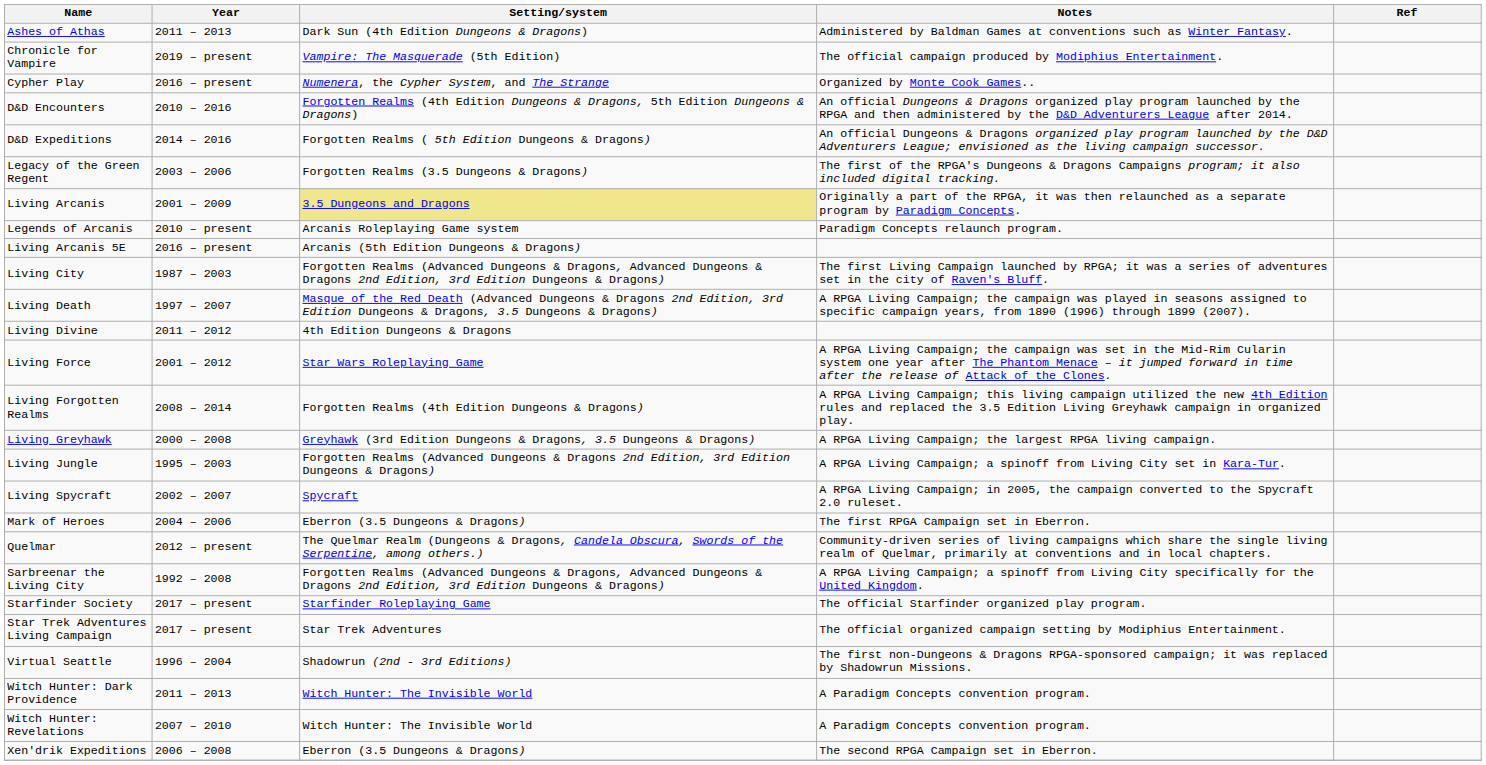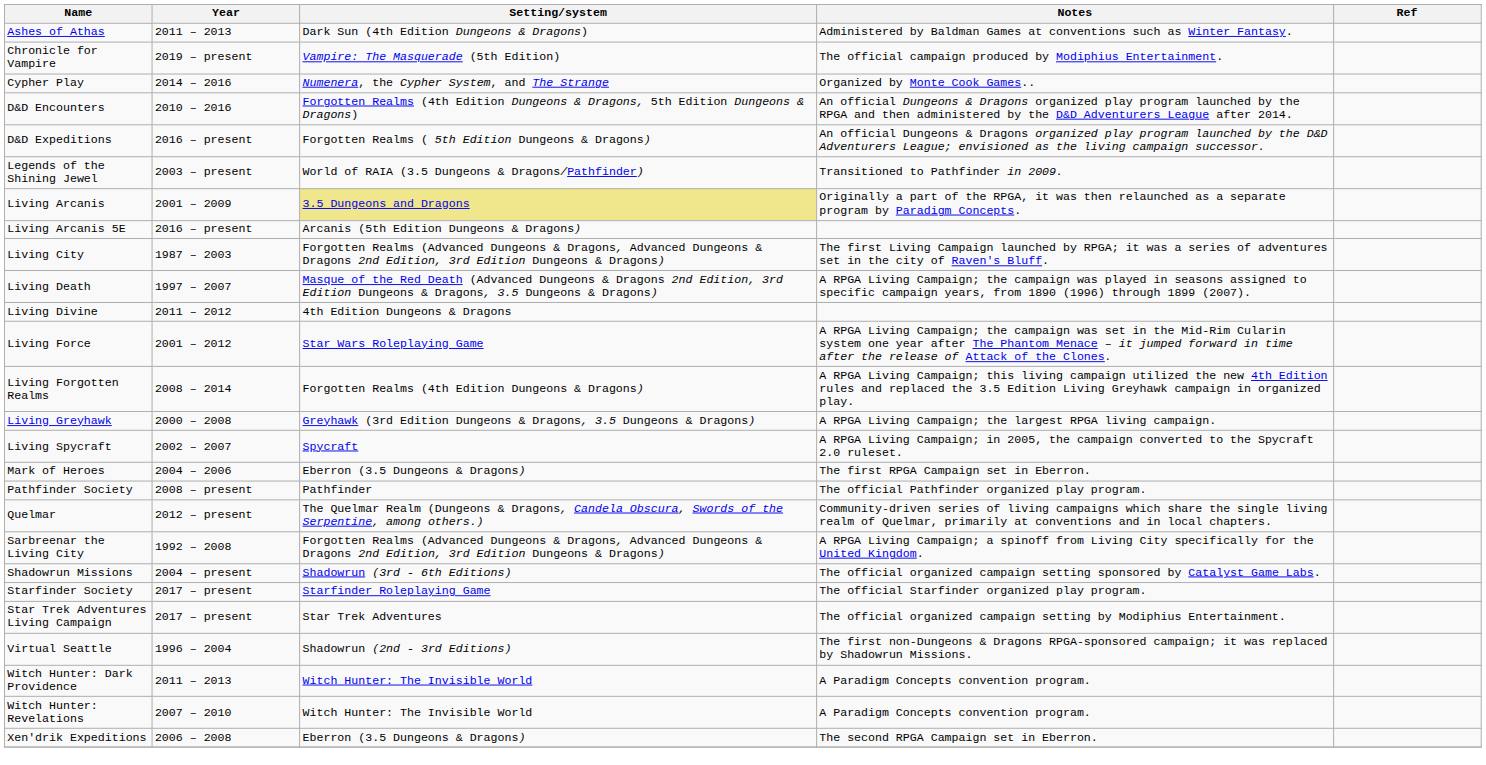(204, 84) 2016 – present -> (193, 84) 2014 – 2016
(193, 141) 2014 – 2016 -> (204, 141) 2016 – present
- row: (73, 173)
+ row: (56, 173)
- row: (70, 230)
- row: (53, 465)
+ row: (70, 491)
+ row: (70, 573)
